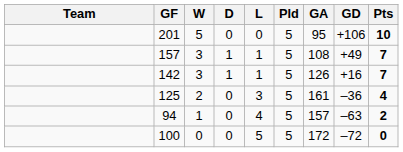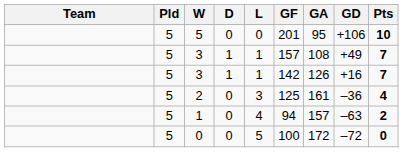columns swapped: (289, 14) <-> (169, 14)
